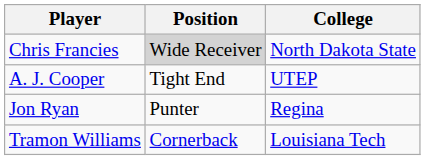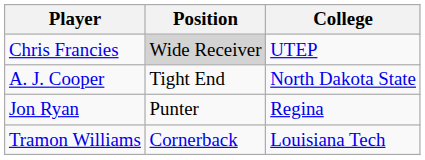(343, 49) North Dakota State -> (294, 49) UTEP
(294, 79) UTEP -> (343, 79) North Dakota State
